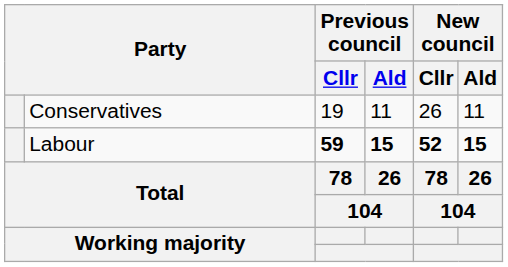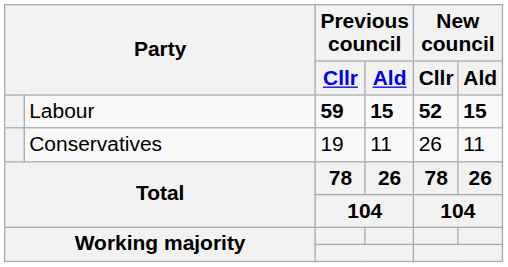rows swapped: (62, 144) <-> (96, 111)
